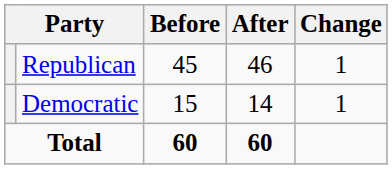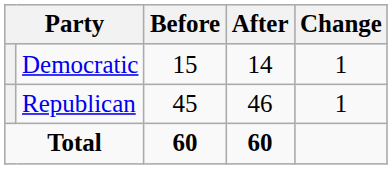rows swapped: (79, 63) <-> (80, 103)
